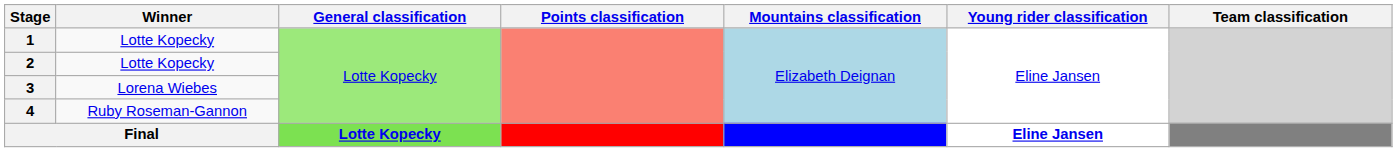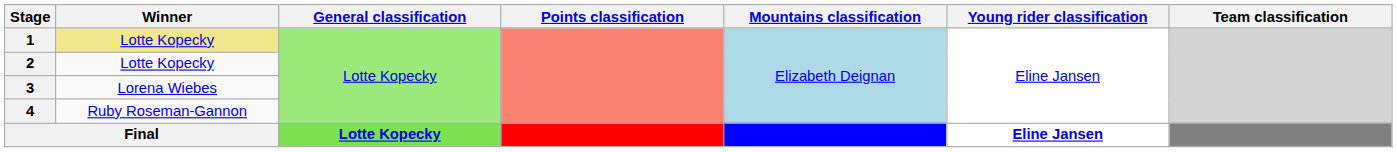(167, 40) no background -> (167, 40) khaki background
